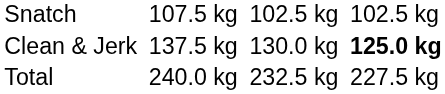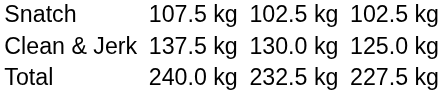(396, 46) bold -> (395, 46) normal
